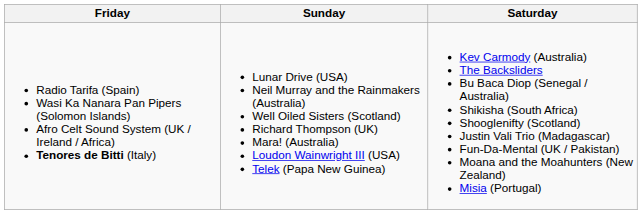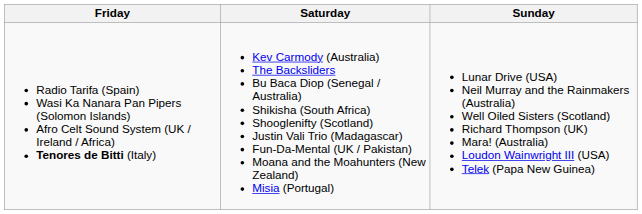columns swapped: (532, 13) <-> (324, 13)
